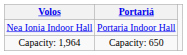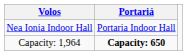(136, 43) normal -> (136, 43) bold
